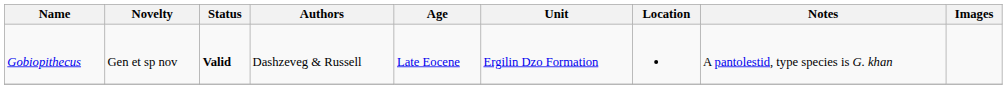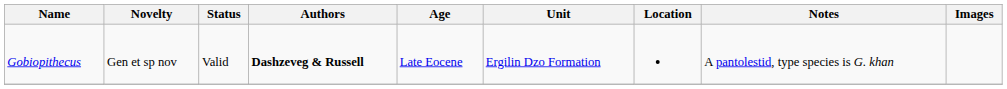(217, 61) bold -> (215, 61) normal
(307, 61) normal -> (308, 61) bold
